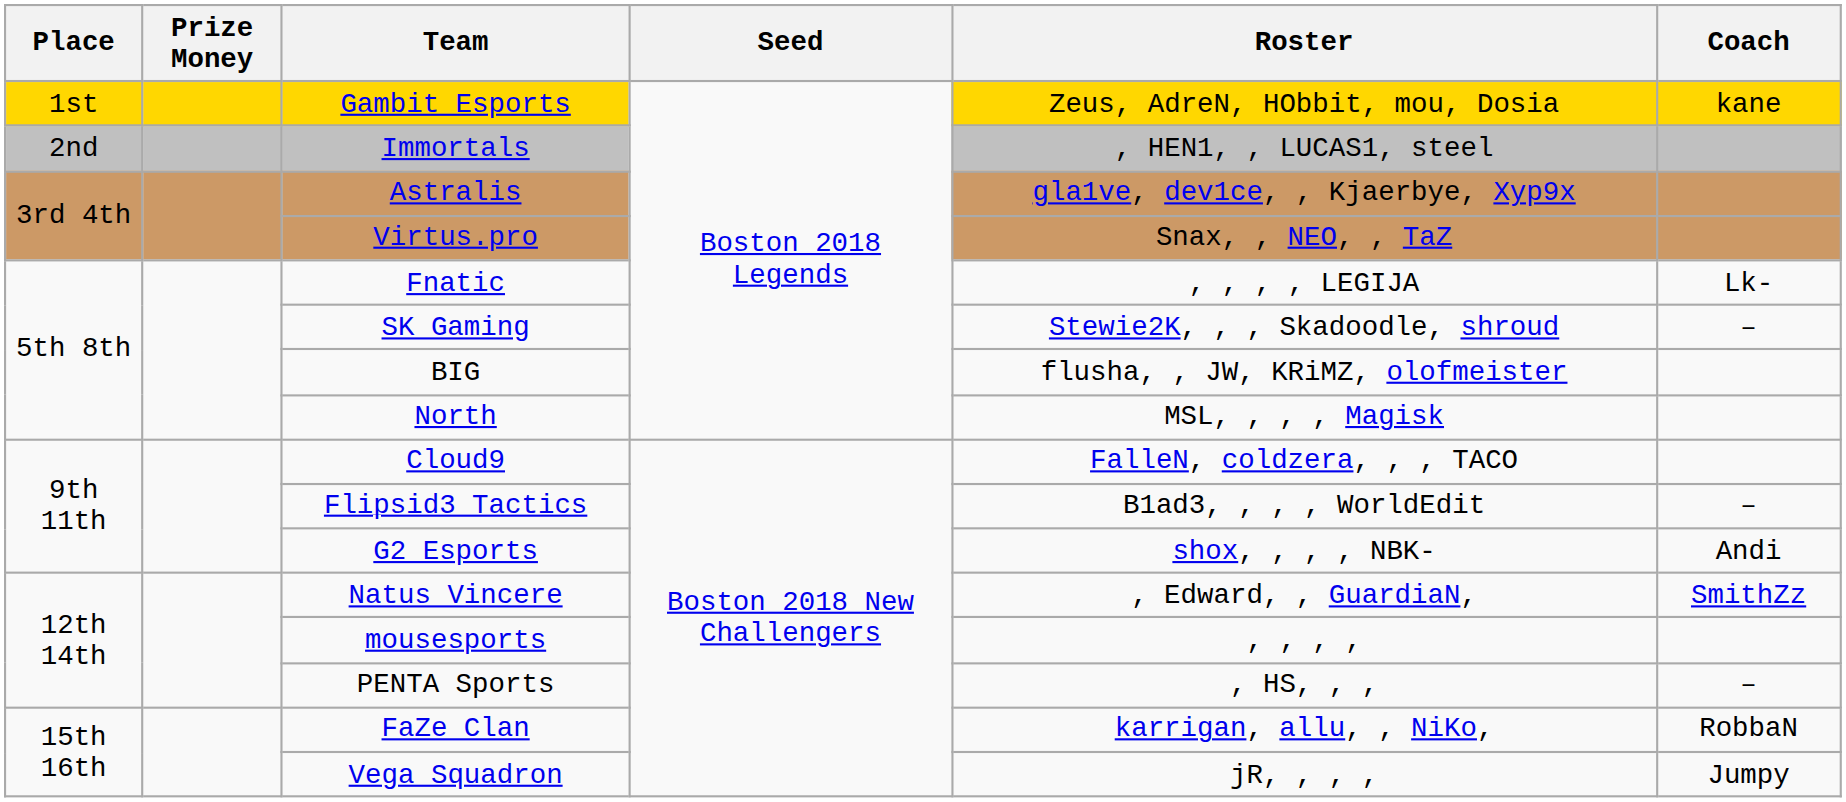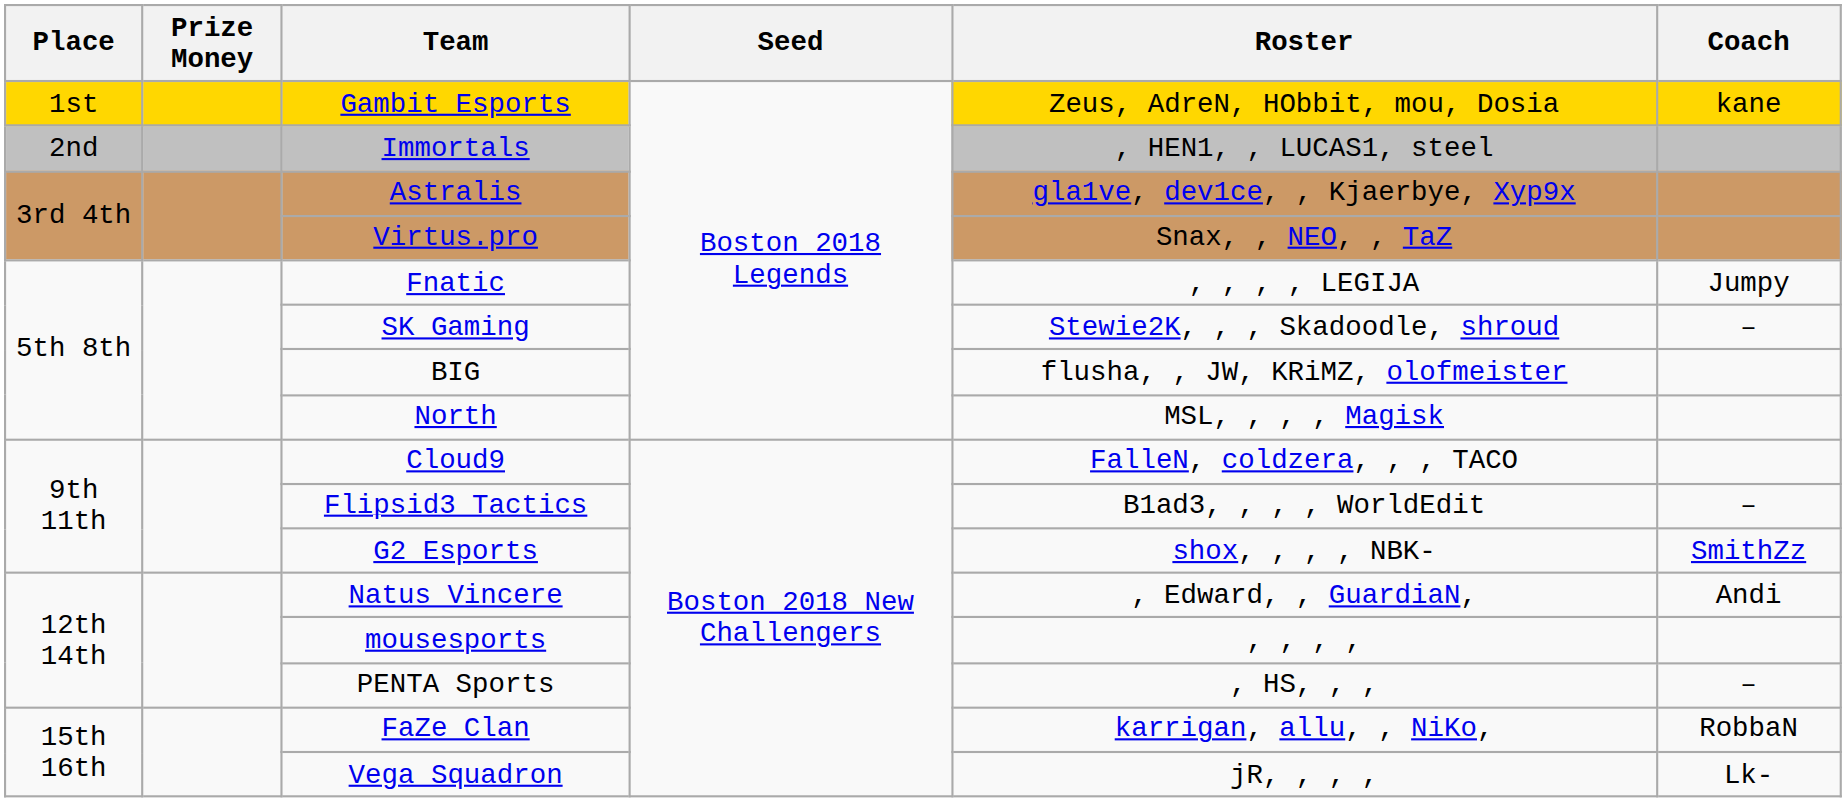(1749, 283) Lk- -> (1749, 283) Jumpy
(1749, 551) Andi -> (1749, 551) SmithZz
(1749, 596) SmithZz -> (1749, 596) Andi
(1749, 774) Jumpy -> (1749, 774) Lk-
